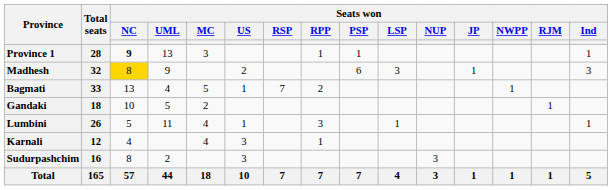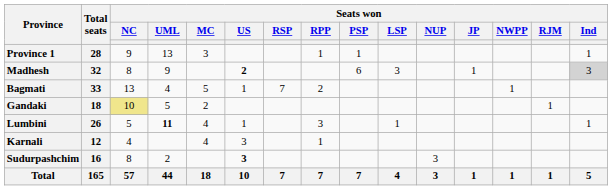(129, 53) bold -> (129, 53) normal
(129, 71) gold background -> (129, 71) no background
(244, 71) normal -> (244, 71) bold
(589, 71) no background -> (589, 71) lightgrey background
(129, 106) no background -> (129, 106) khaki background
(167, 124) normal -> (167, 124) bold
(244, 159) normal -> (244, 159) bold
